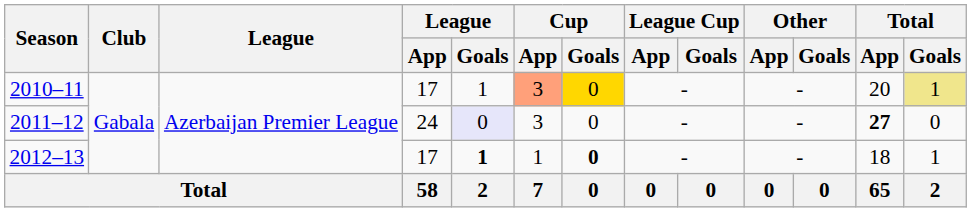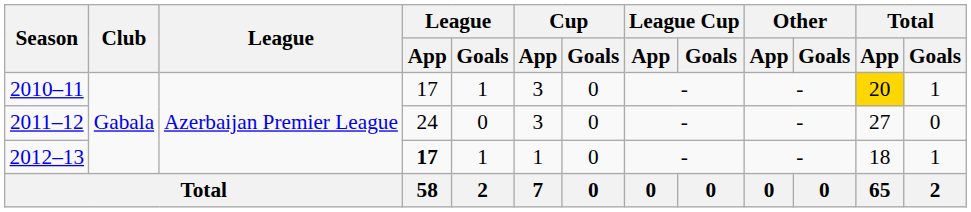(538, 88) lightsalmon background -> (538, 88) no background
(593, 88) gold background -> (593, 88) no background
(880, 88) no background -> (880, 88) gold background
(935, 88) khaki background -> (935, 88) no background
(483, 122) lavender background -> (483, 122) no background
(880, 122) bold -> (880, 122) normal
(427, 156) normal -> (427, 156) bold
(483, 156) bold -> (483, 156) normal
(593, 156) bold -> (593, 156) normal
